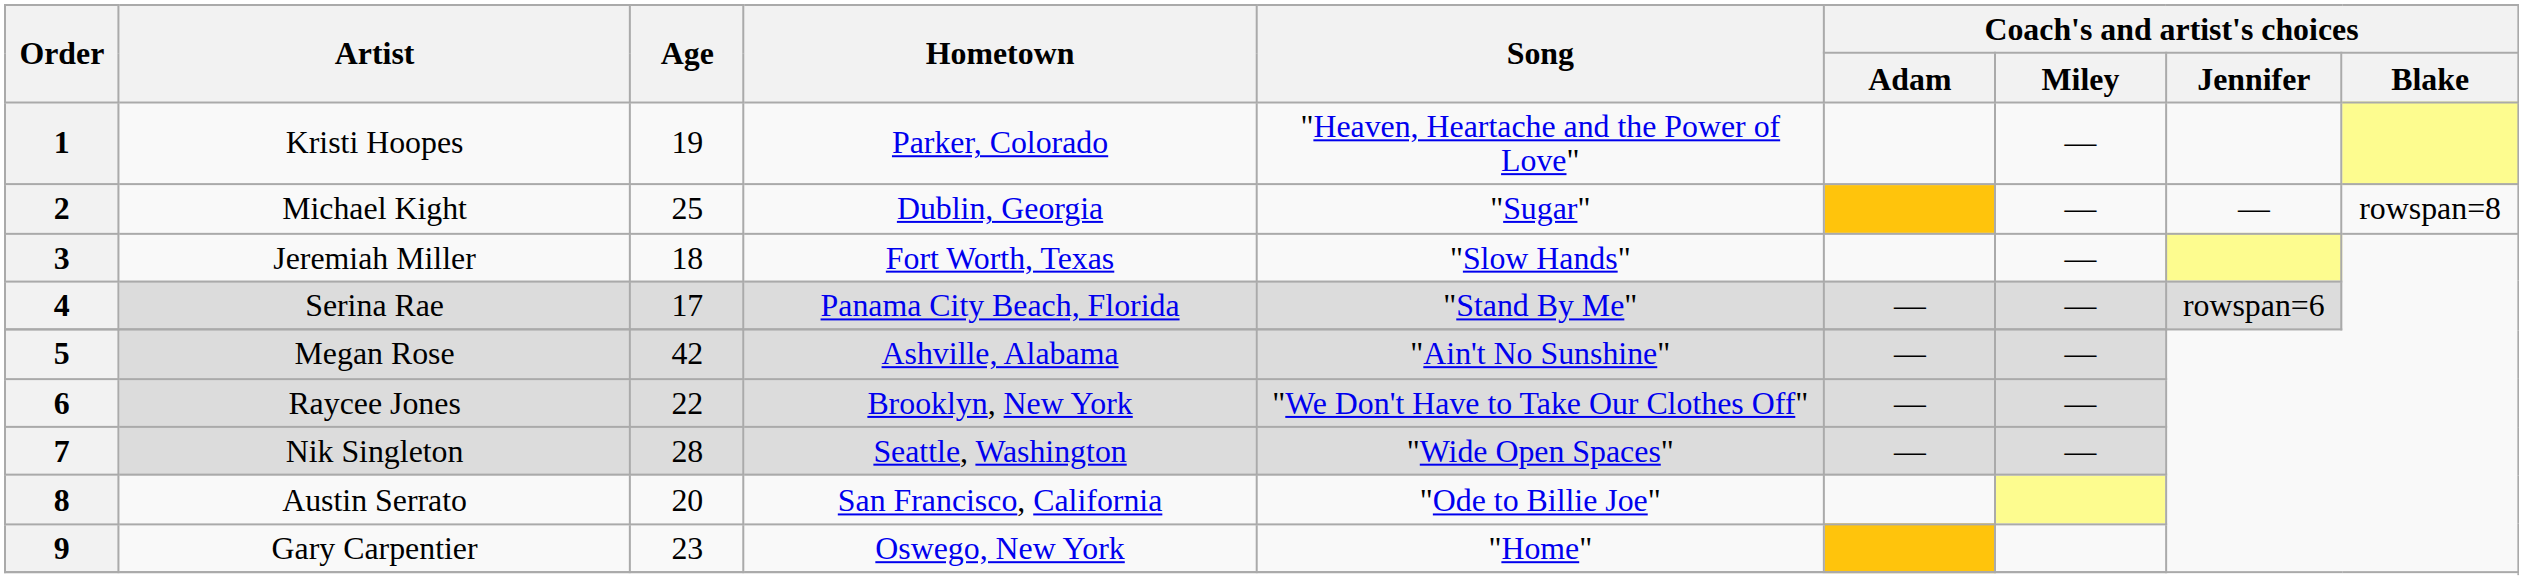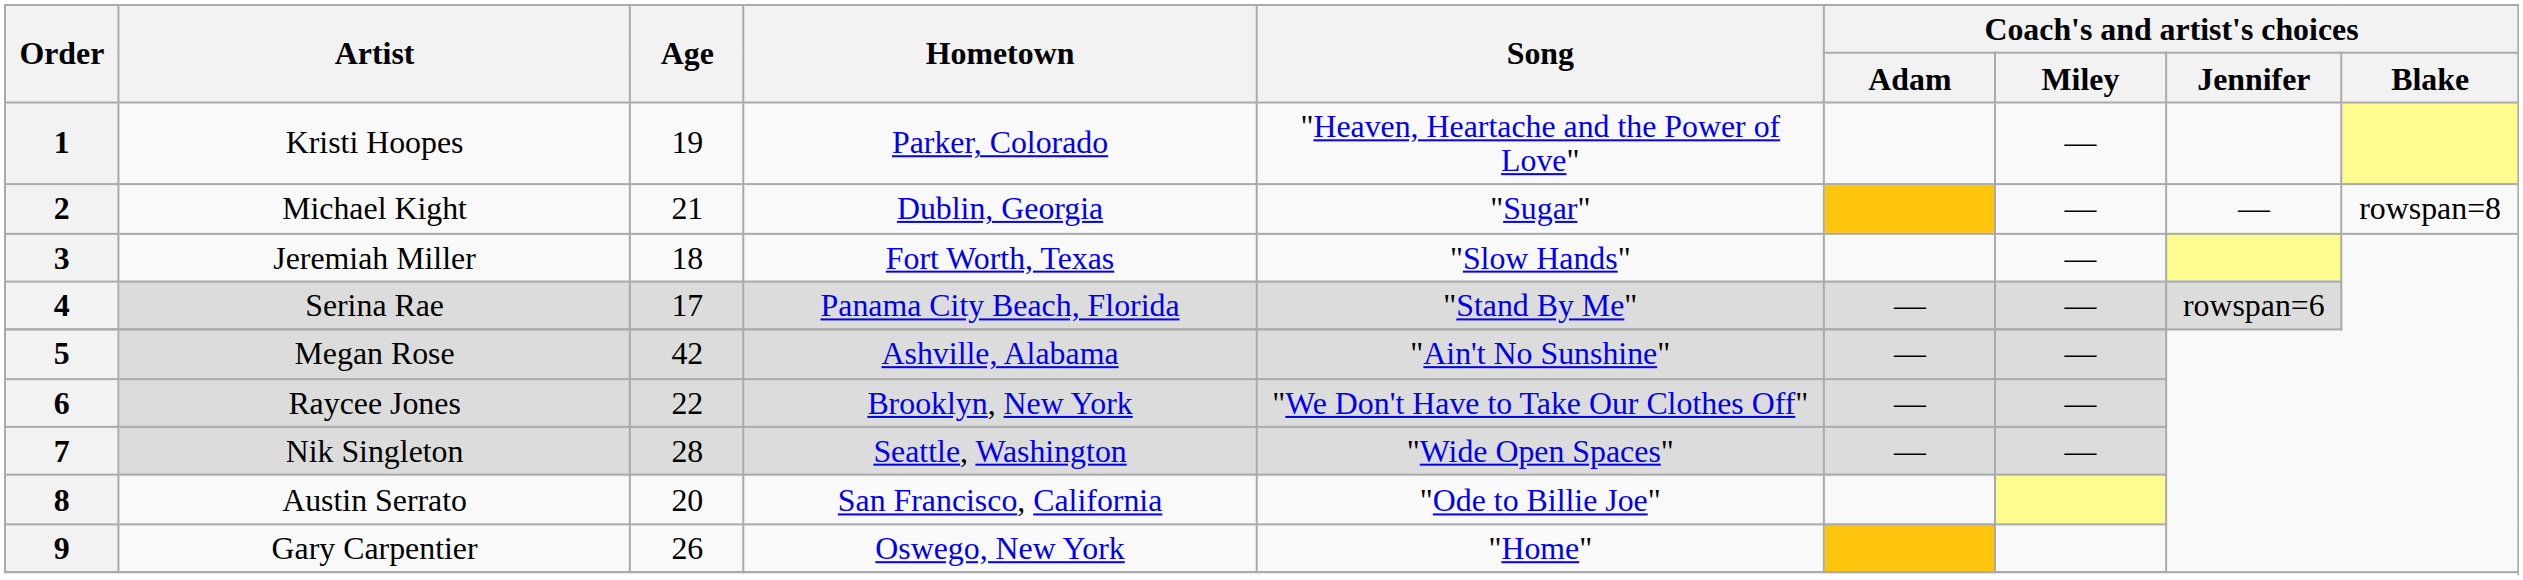(687, 209) 25 -> (687, 209) 21
(687, 548) 23 -> (687, 548) 26
